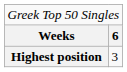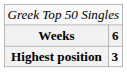(115, 56) normal -> (115, 56) bold
